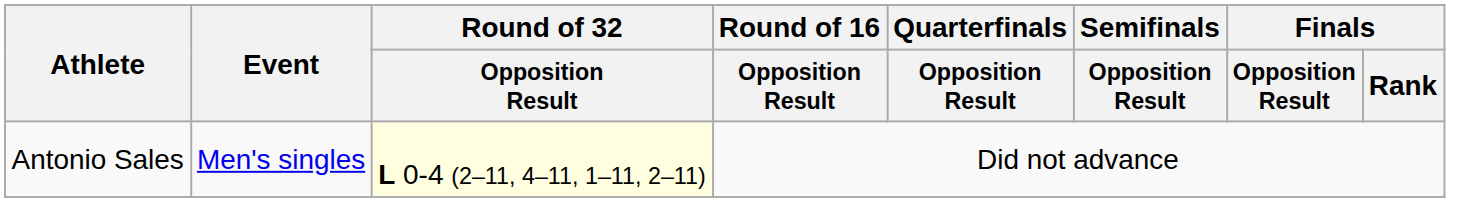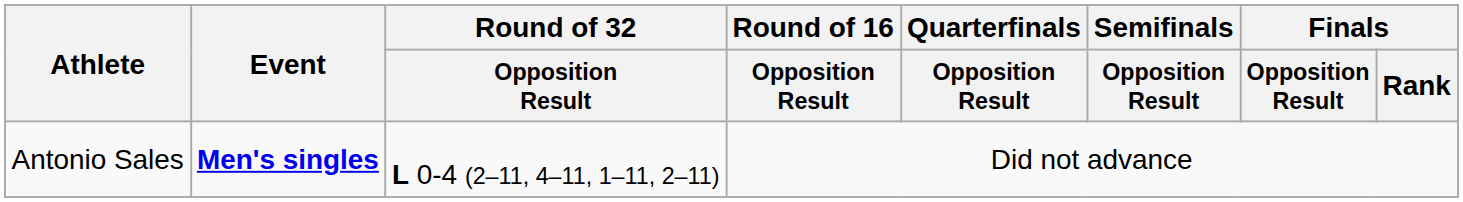(281, 160) normal -> (288, 160) bold
(542, 175) lightyellow background -> (556, 175) no background
